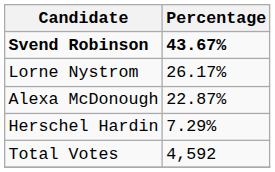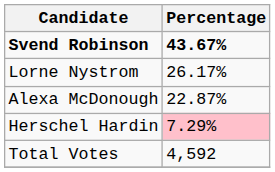(191, 127) no background -> (191, 127) pink background
